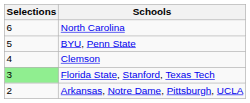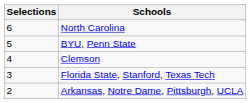(9, 75) lightgreen background -> (9, 75) no background
